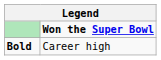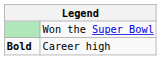(98, 30) bold -> (98, 30) normal
